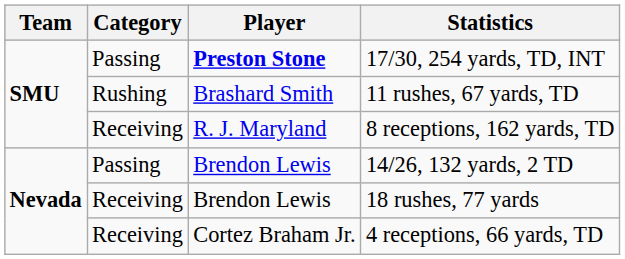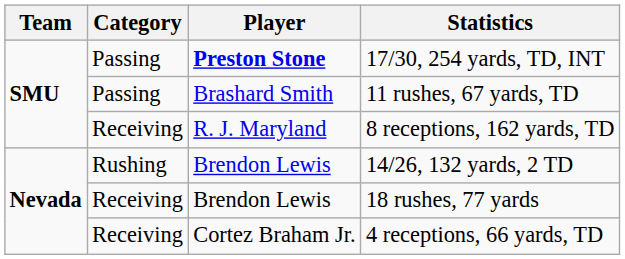(129, 93) Rushing -> (126, 93) Passing
(126, 164) Passing -> (129, 164) Rushing
